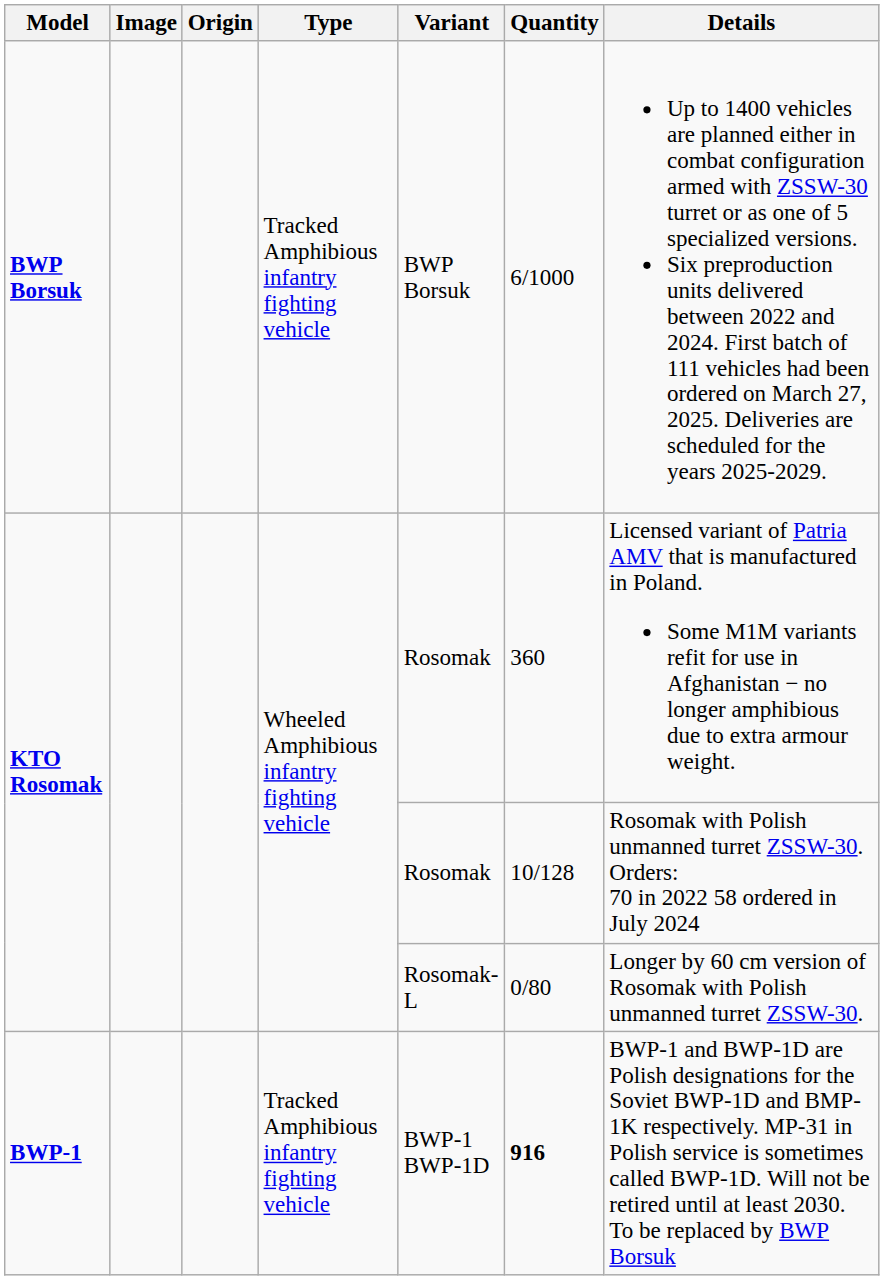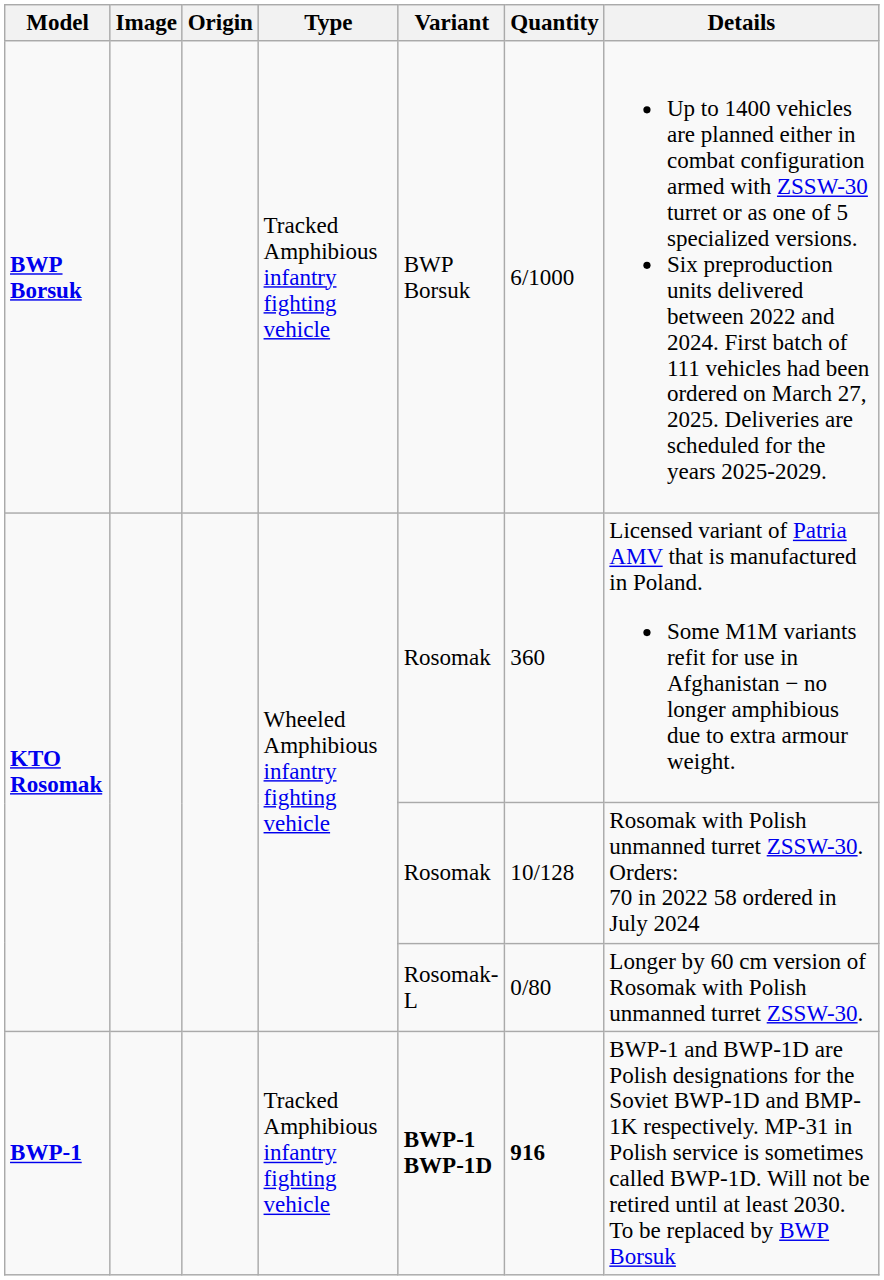(447, 1152) normal -> (448, 1152) bold
